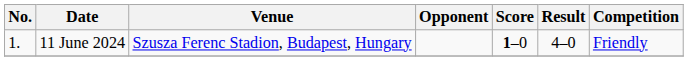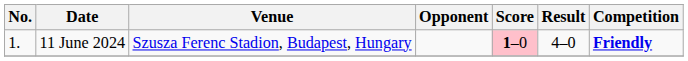(515, 42) no background -> (515, 42) pink background
(620, 42) normal -> (623, 42) bold
